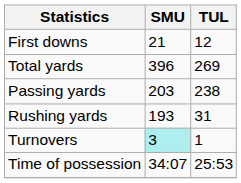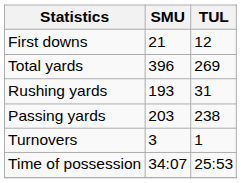rows swapped: (58, 115) <-> (57, 91)
(153, 140) paleturquoise background -> (153, 140) no background
